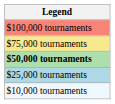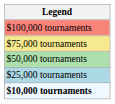(49, 59) bold -> (47, 59) normal
(47, 90) normal -> (49, 90) bold
